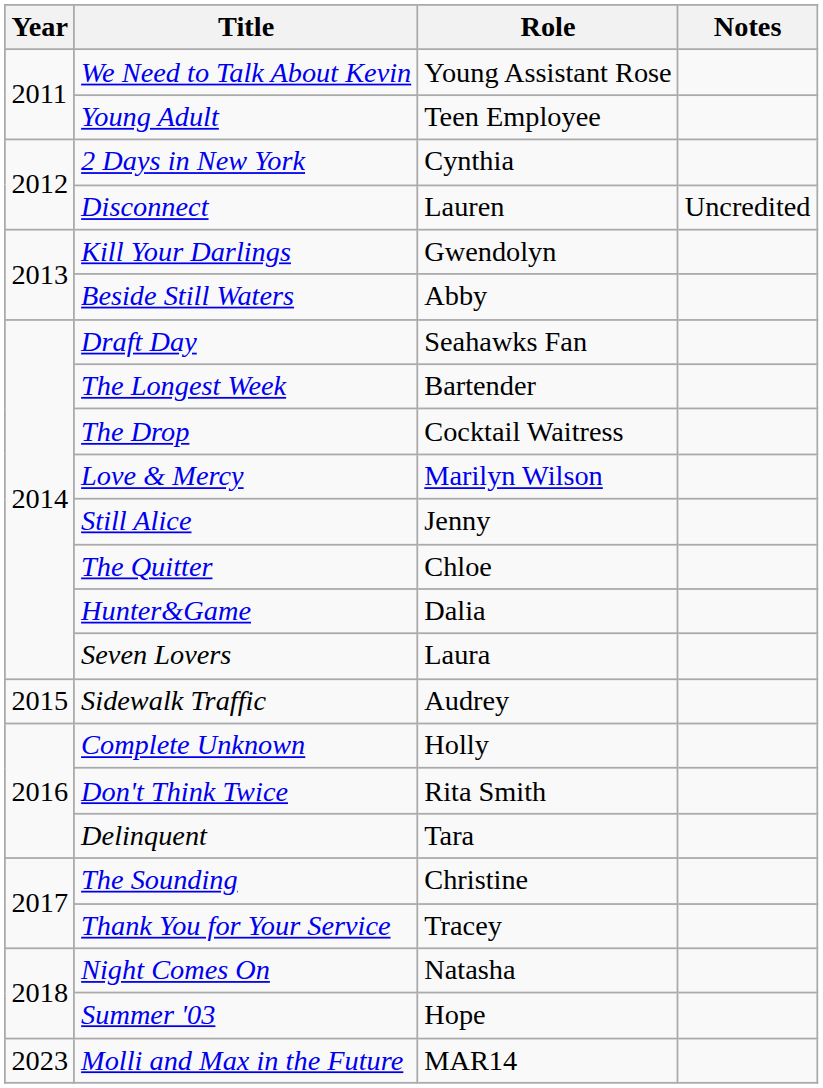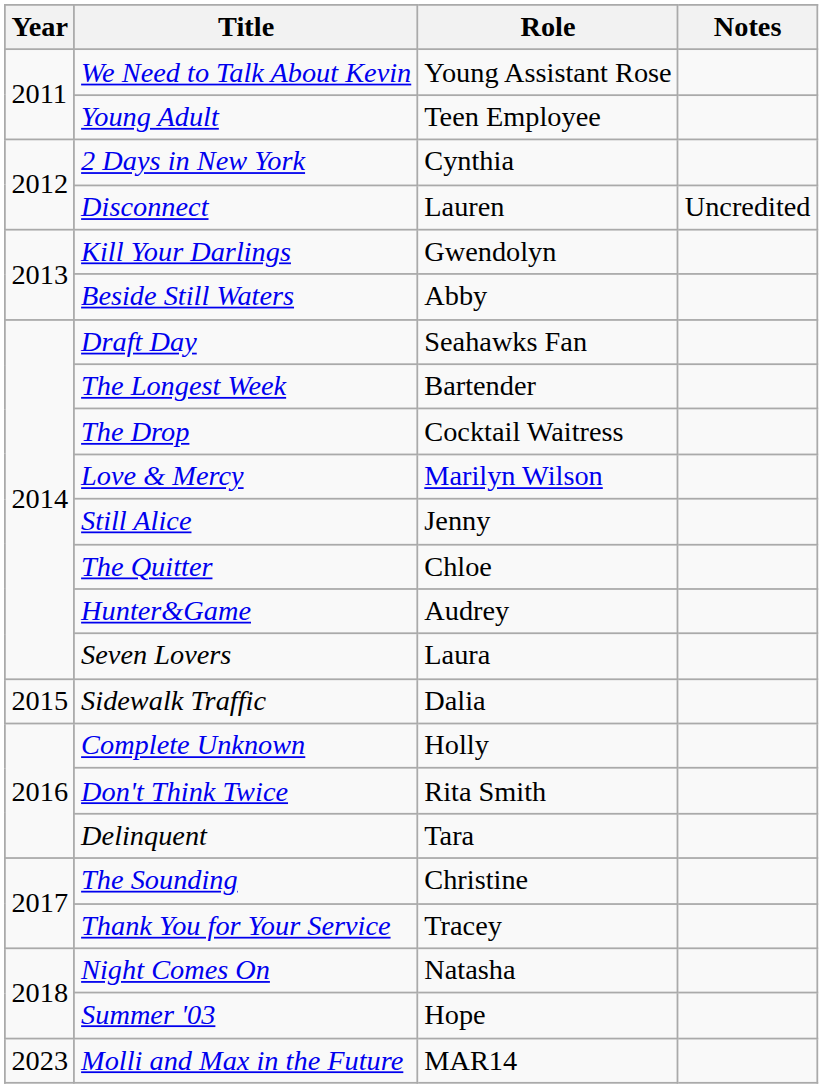(455, 610) Dalia -> (467, 610) Audrey
(467, 700) Audrey -> (455, 700) Dalia
